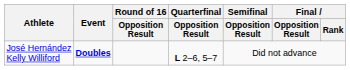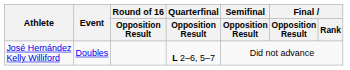(93, 53) bold -> (92, 53) normal
